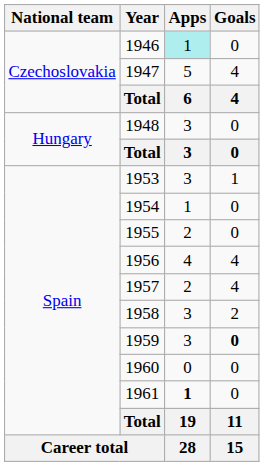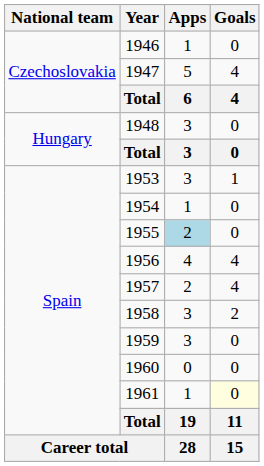(187, 44) paleturquoise background -> (187, 44) no background
(187, 233) no background -> (187, 233) lightblue background
(235, 340) bold -> (235, 340) normal
(187, 394) bold -> (187, 394) normal
(235, 394) no background -> (235, 394) lightyellow background
